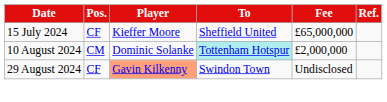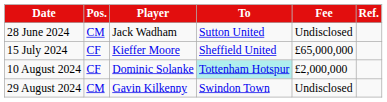+ row: (38, 32)
(96, 50) CM -> (94, 69) CF
(94, 69) CF -> (96, 87) CM
(150, 69) lightsalmon background -> (150, 87) no background
